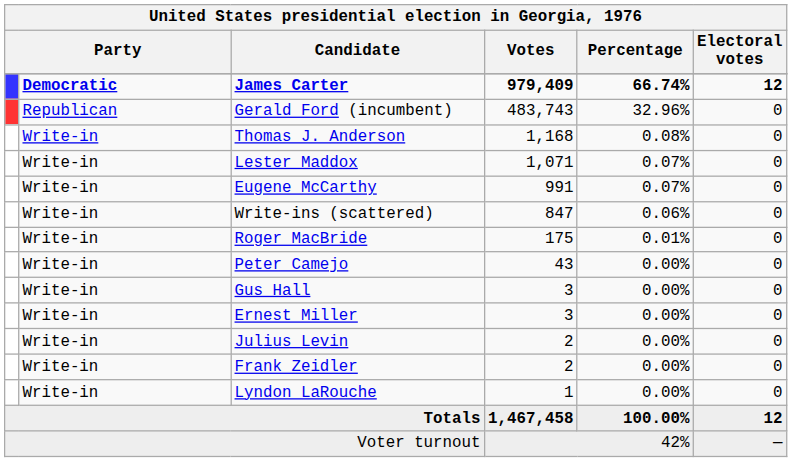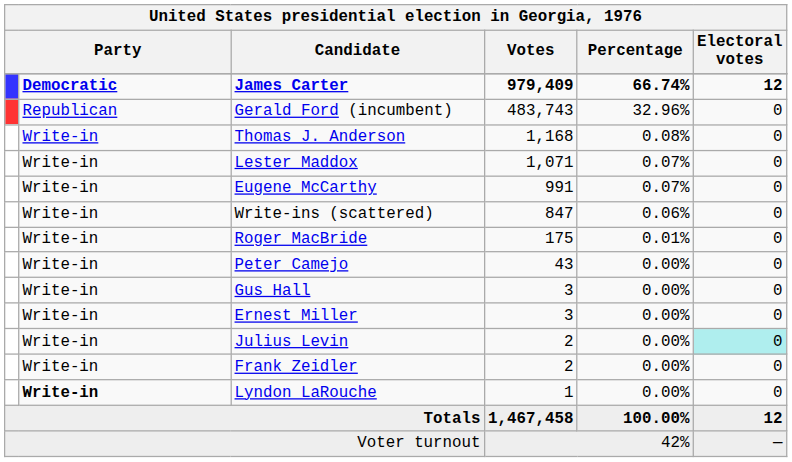(778, 342) no background -> (778, 342) paleturquoise background
(60, 393) normal -> (60, 393) bold
